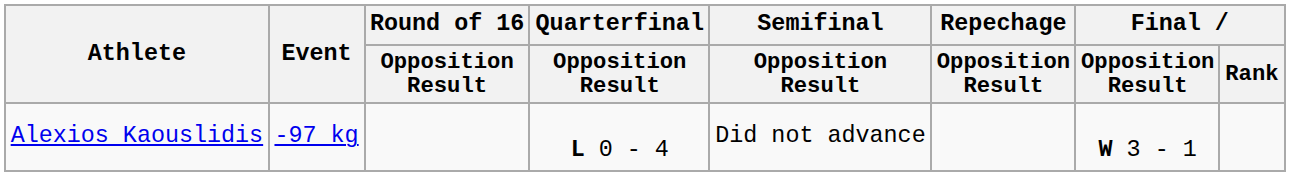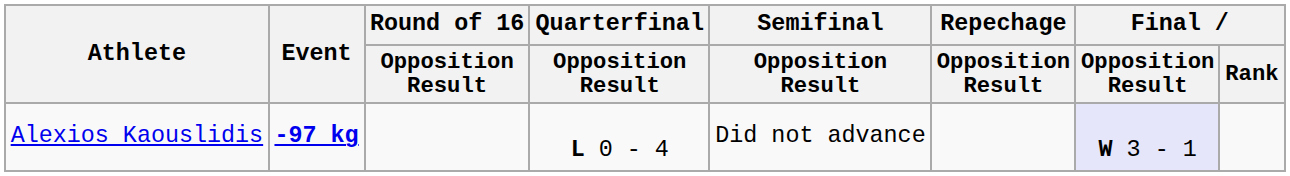(317, 137) normal -> (317, 137) bold
(1148, 151) no background -> (1148, 151) lavender background
